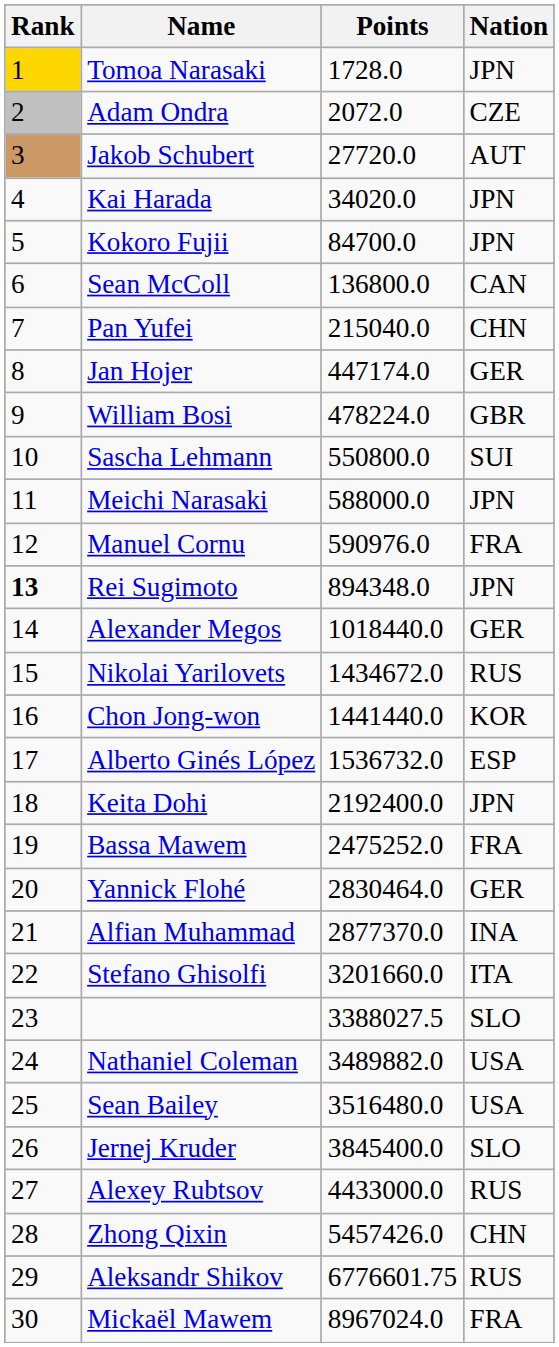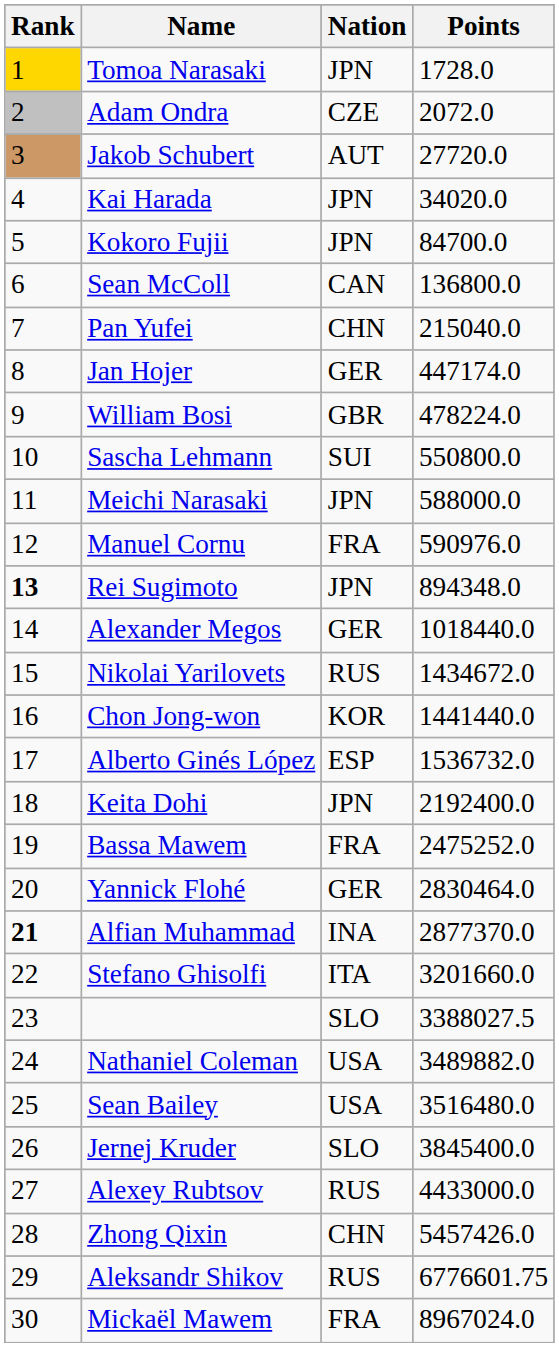columns swapped: (509, 26) <-> (392, 26)
(25, 931) normal -> (25, 931) bold
